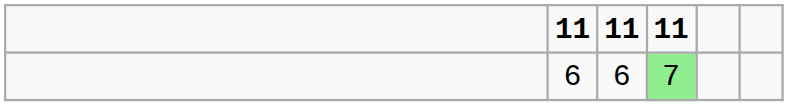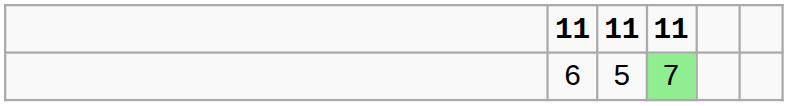(622, 77) 6 -> (622, 77) 5
